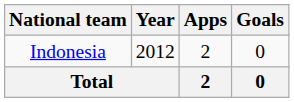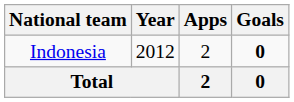(260, 50) normal -> (260, 50) bold
